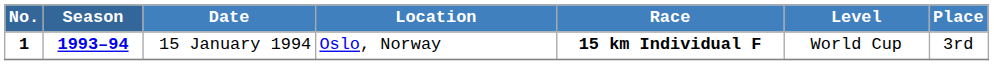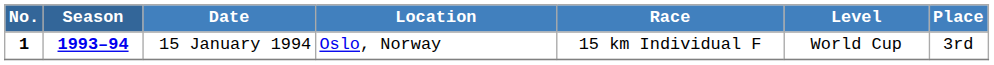(670, 46) bold -> (670, 46) normal
